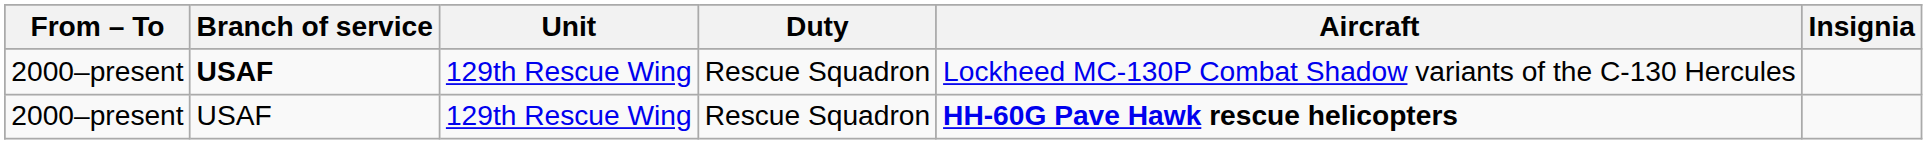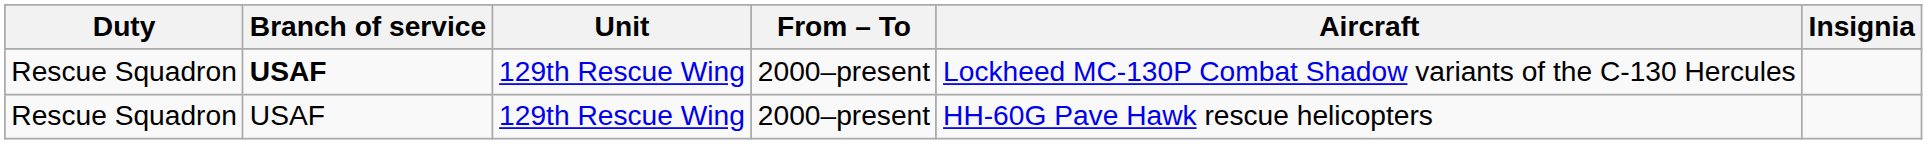columns swapped: (97, 26) <-> (817, 26)
(1201, 116) bold -> (1188, 116) normal
